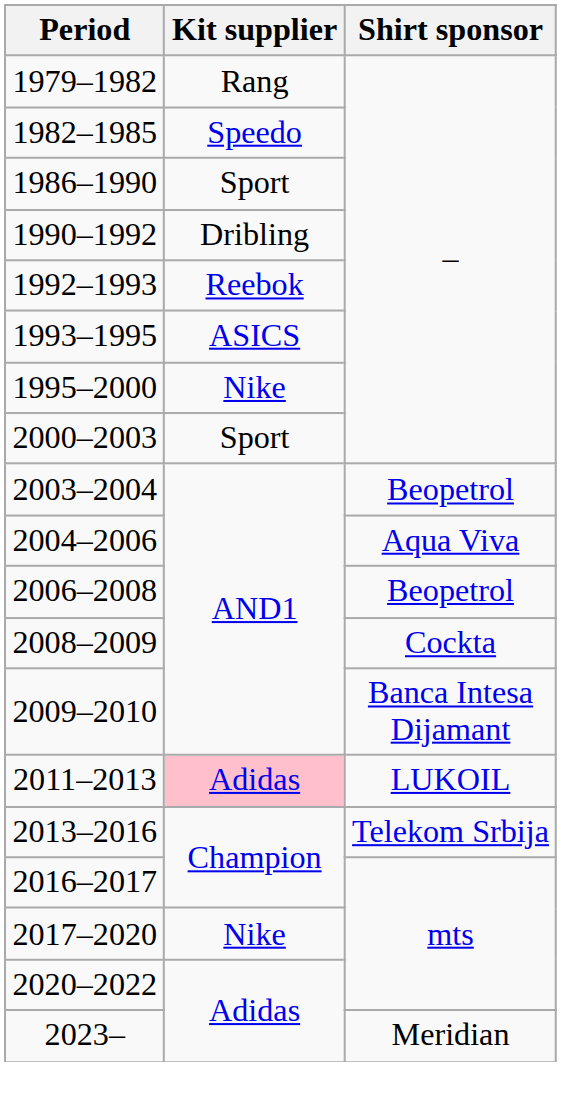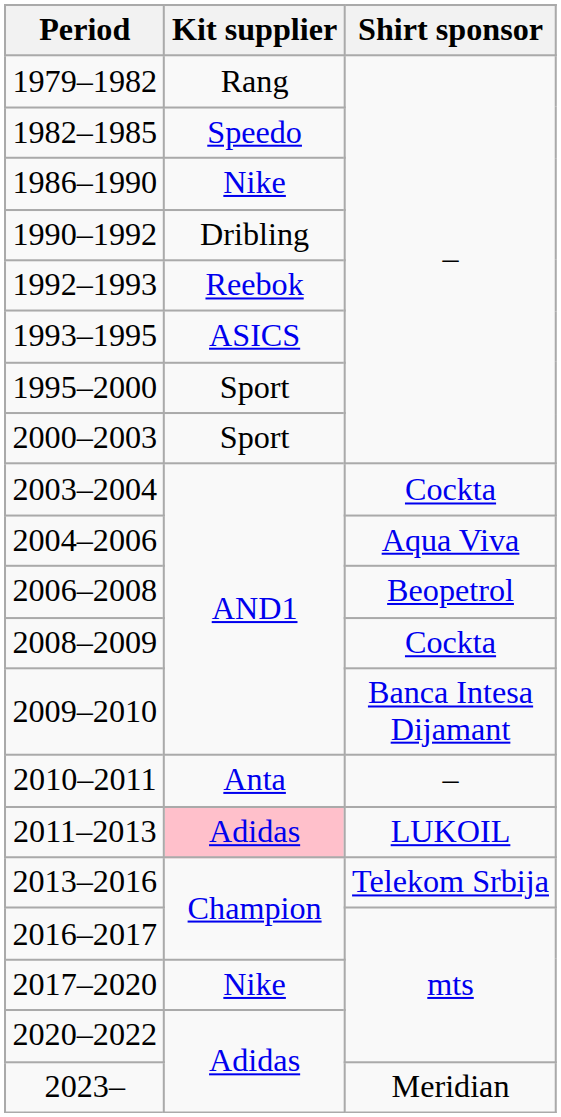(255, 183) Sport -> (255, 183) Nike
(255, 387) Nike -> (255, 387) Sport
(451, 489) Beopetrol -> (451, 489) Cockta
+ row: (85, 780)
